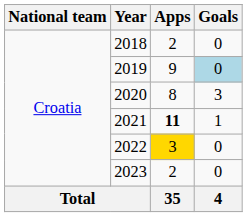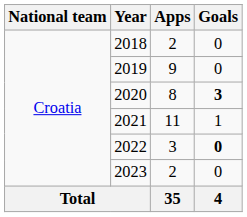(218, 69) lightblue background -> (218, 69) no background
(218, 95) normal -> (218, 95) bold
(172, 120) bold -> (172, 120) normal
(172, 146) gold background -> (172, 146) no background
(218, 146) normal -> (218, 146) bold
